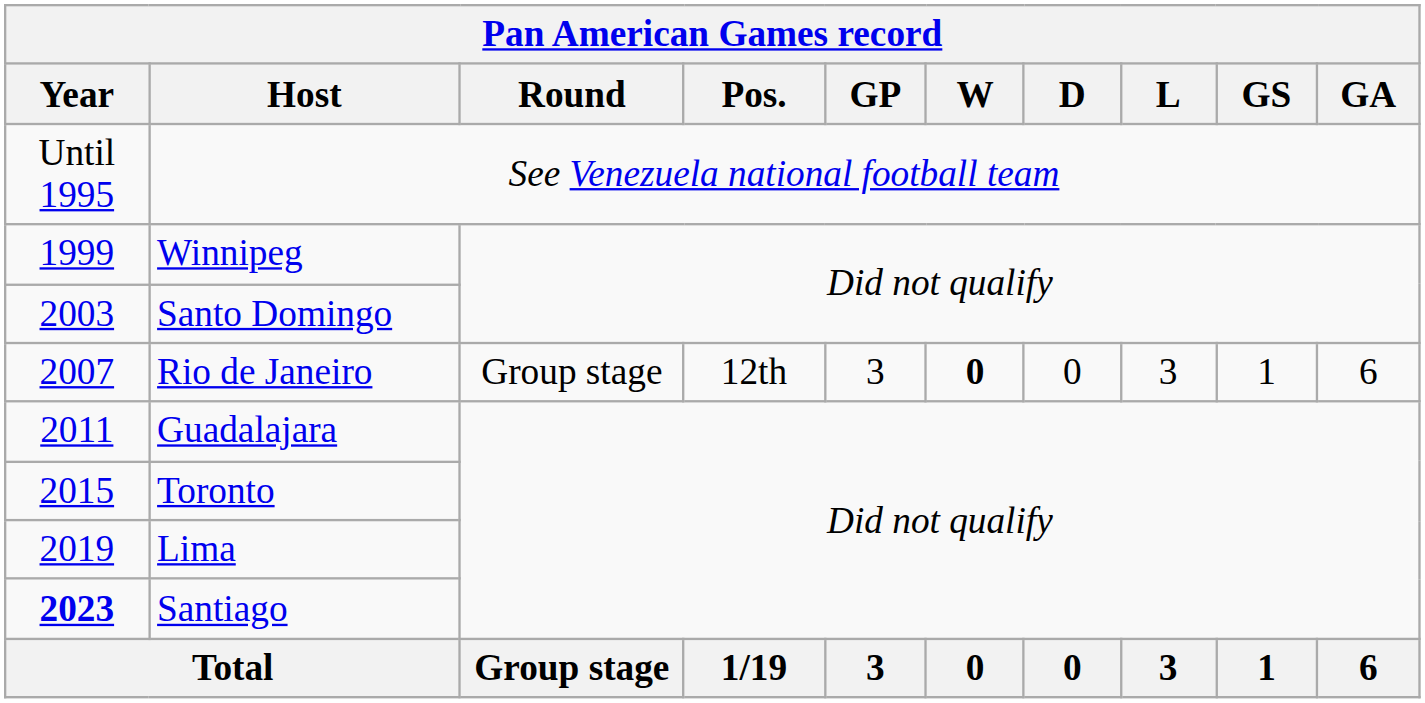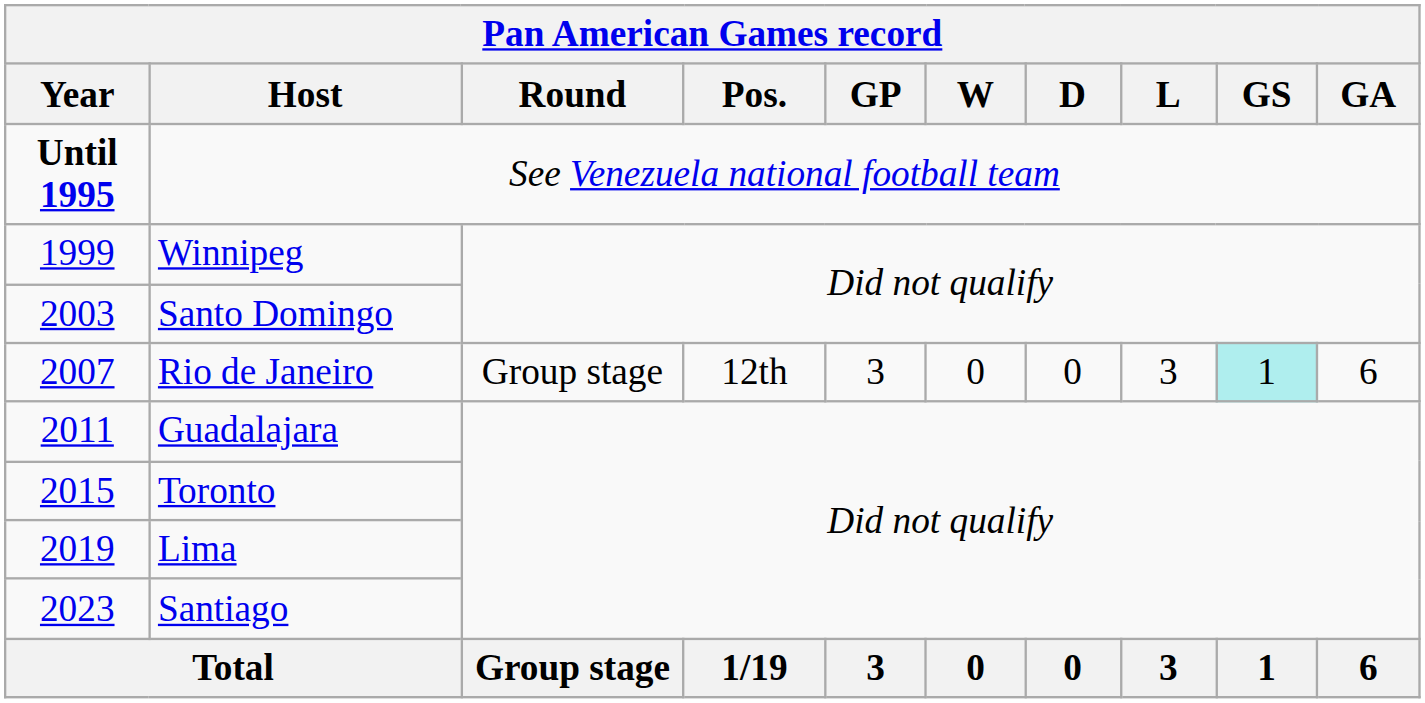(77, 173) normal -> (77, 173) bold
(975, 371) bold -> (975, 371) normal
(1266, 371) no background -> (1267, 371) paleturquoise background
(77, 608) bold -> (77, 608) normal
